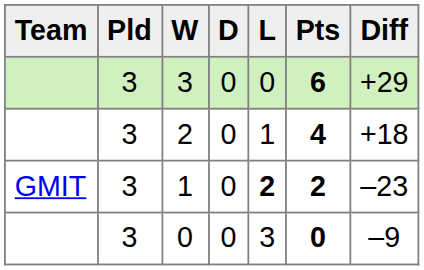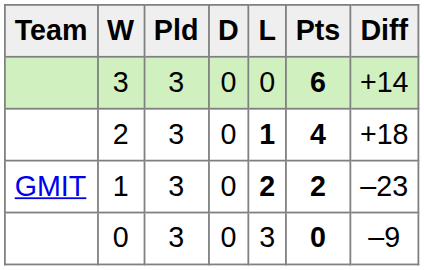columns swapped: (129, 30) <-> (185, 30)
(384, 82) +29 -> (384, 82) +14
(267, 134) normal -> (267, 134) bold
